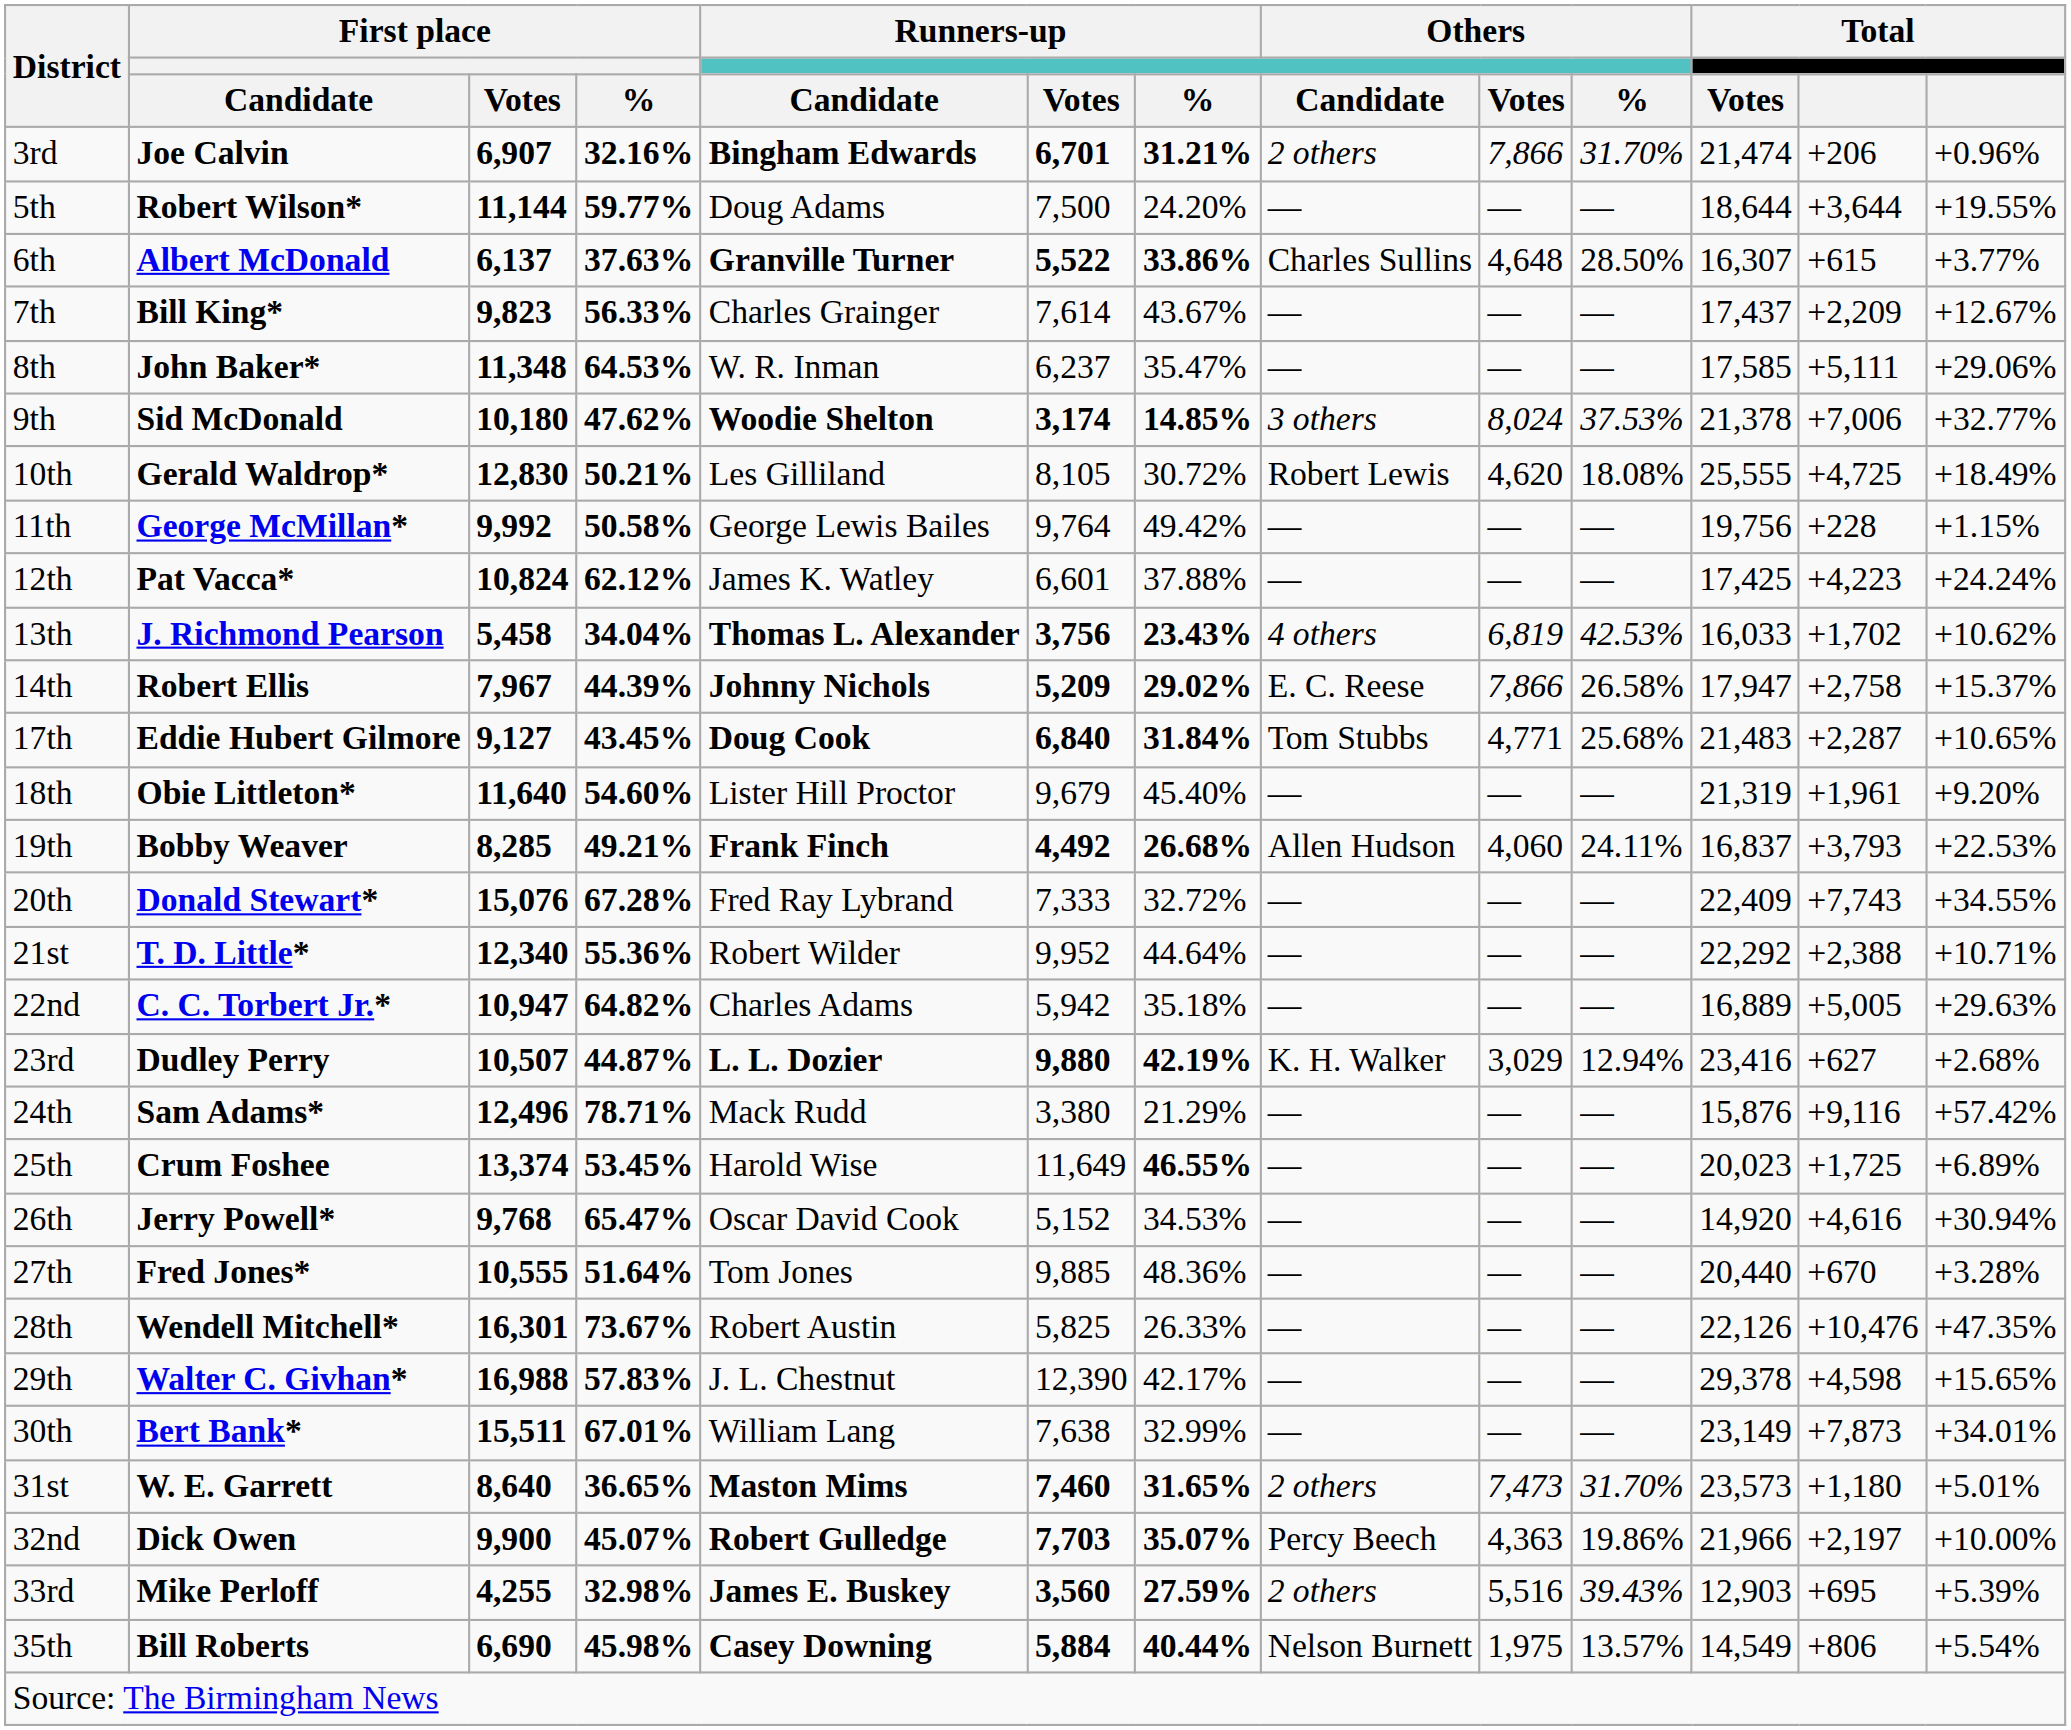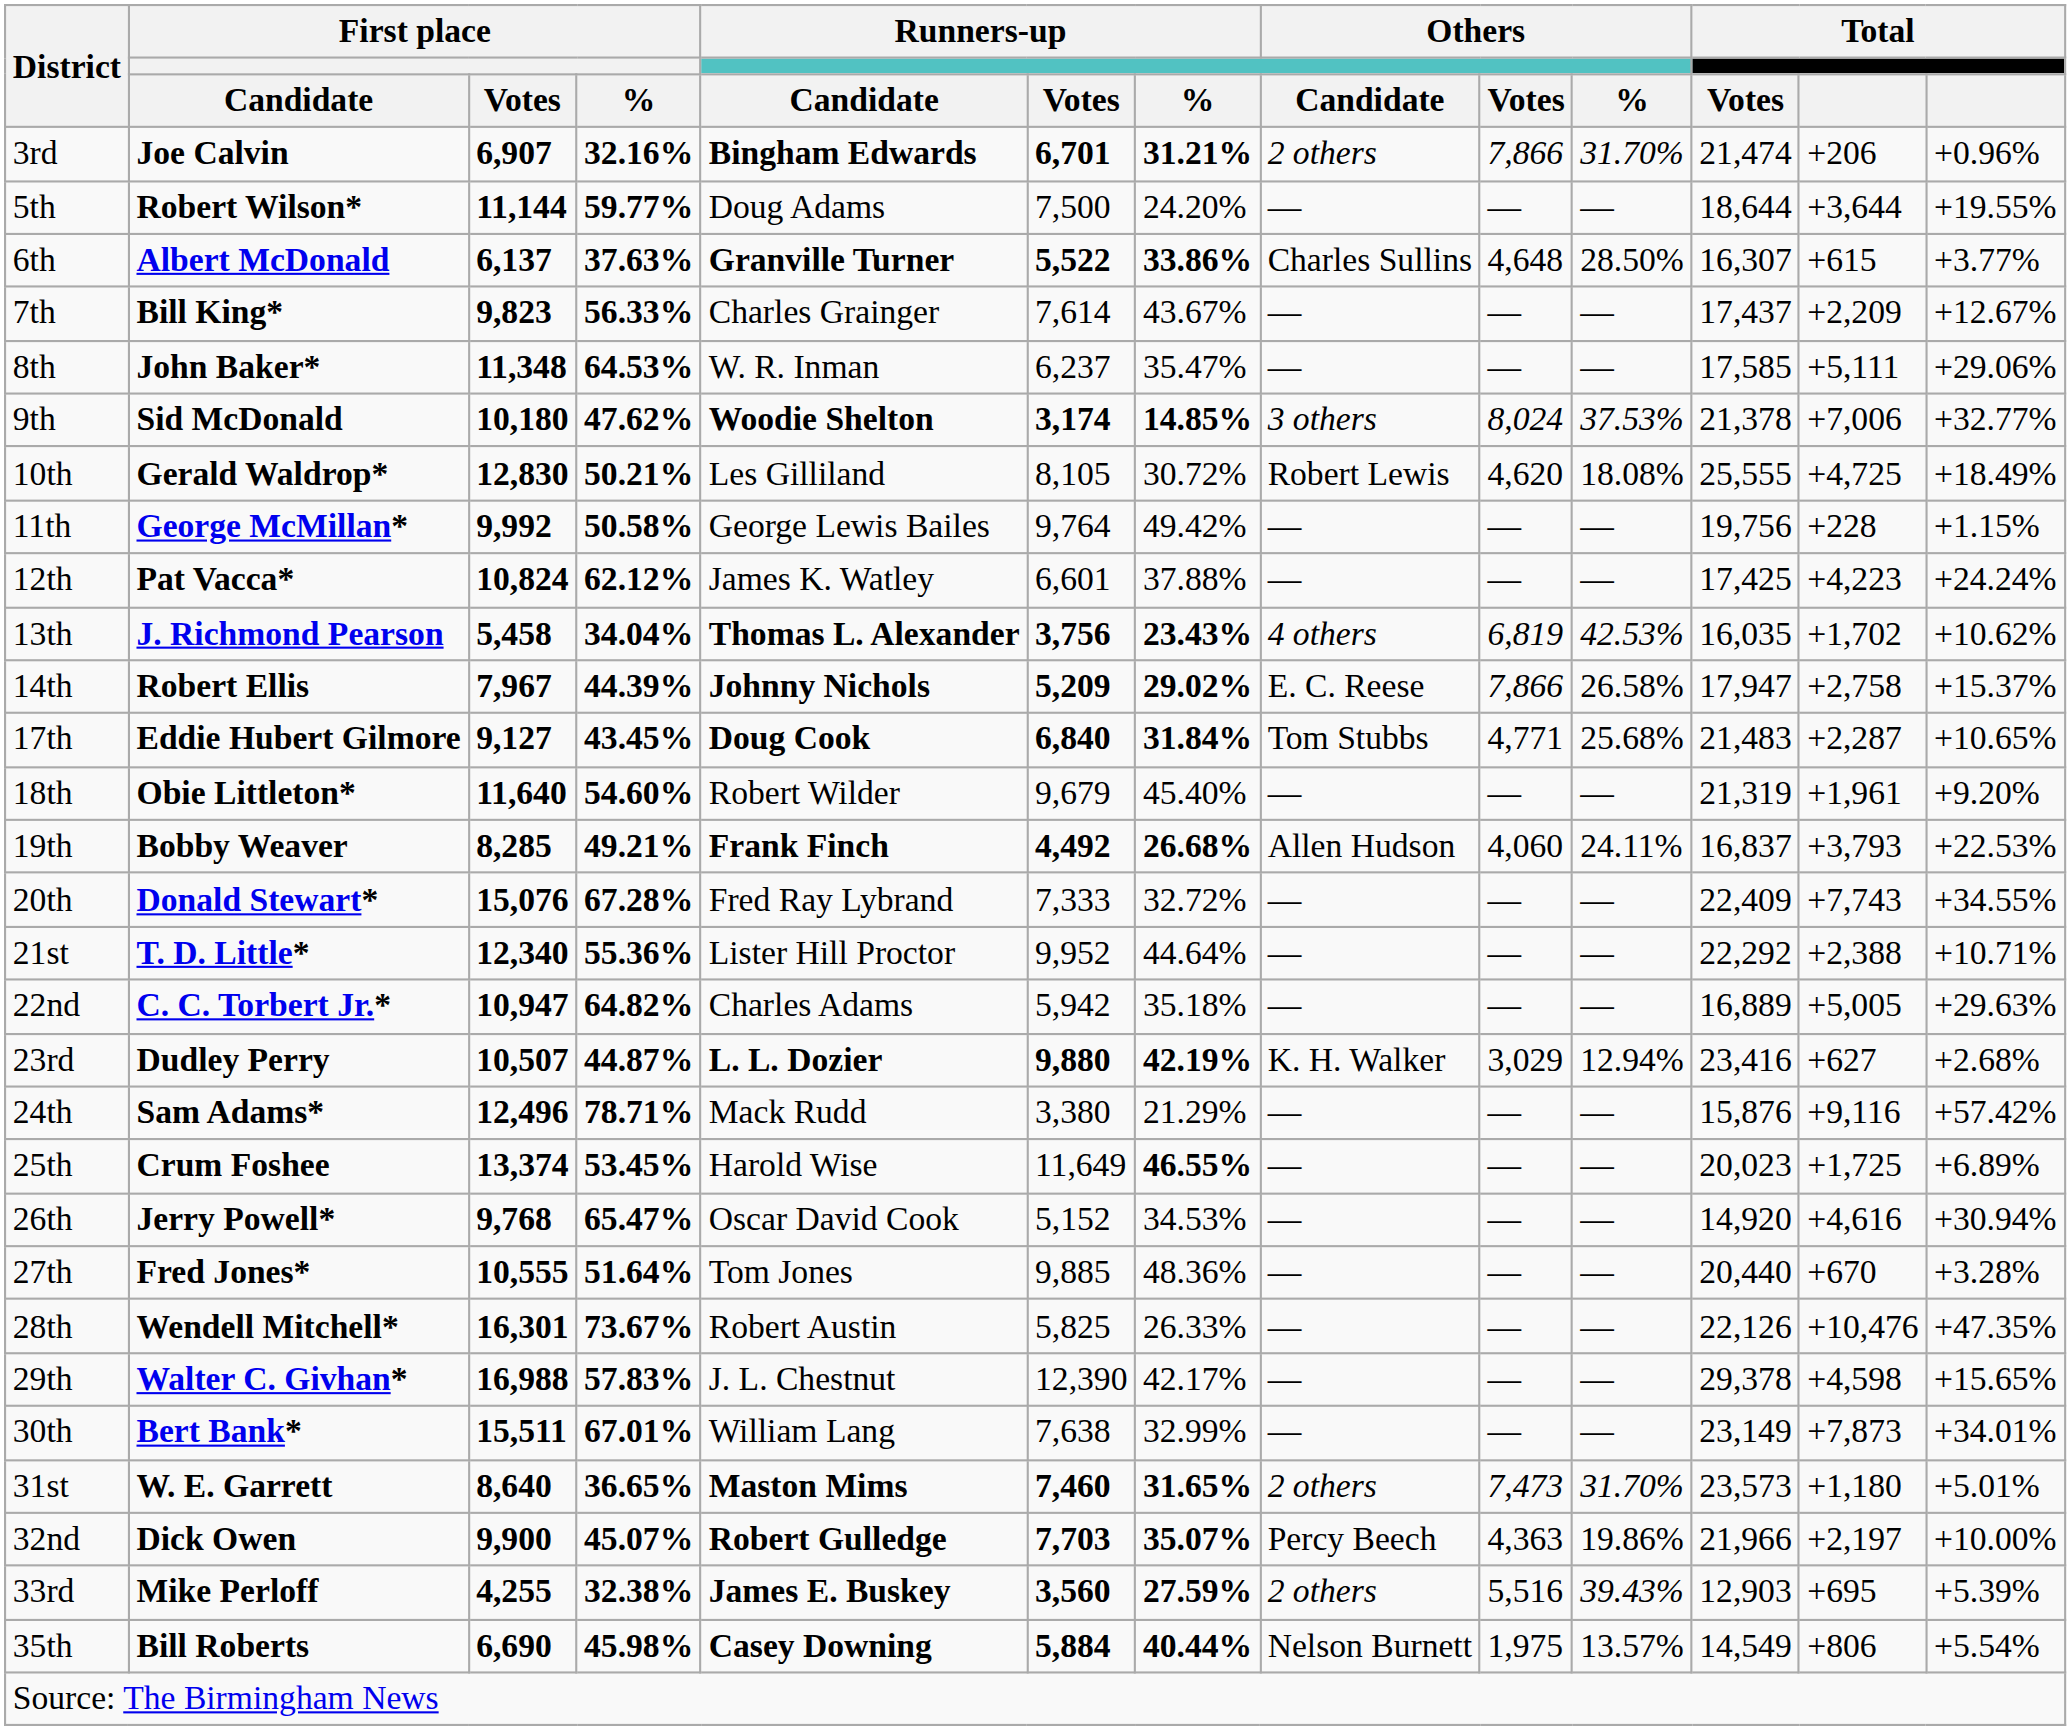(1745, 632) 16,033 -> (1745, 632) 16,035
(832, 792) Lister Hill Proctor -> (804, 792) Robert Wilder
(804, 952) Robert Wilder -> (832, 952) Lister Hill Proctor
(639, 1591) 32.98% -> (639, 1591) 32.38%
